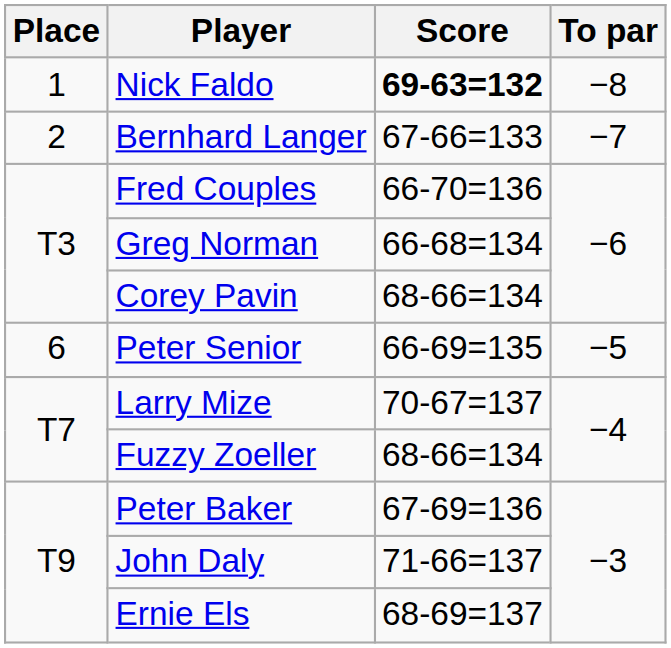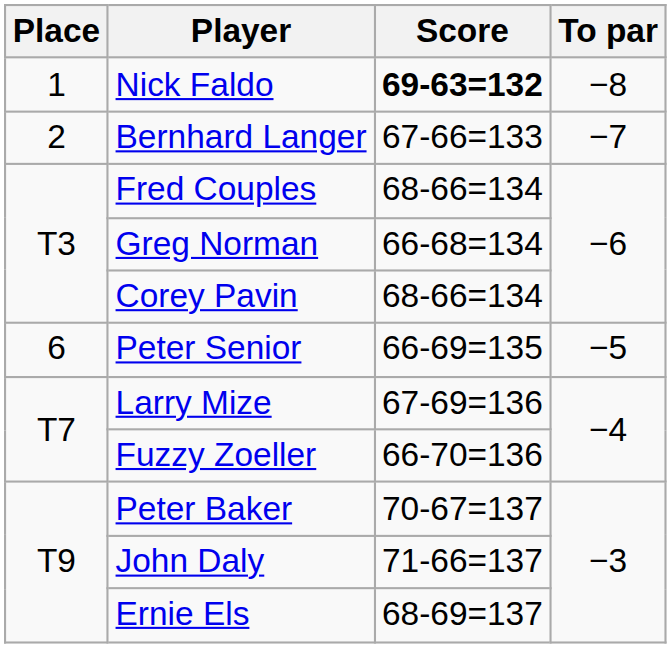(462, 190) 66-70=136 -> (462, 190) 68-66=134
(462, 402) 70-67=137 -> (462, 402) 67-69=136
(462, 455) 68-66=134 -> (462, 455) 66-70=136
(462, 508) 67-69=136 -> (462, 508) 70-67=137
